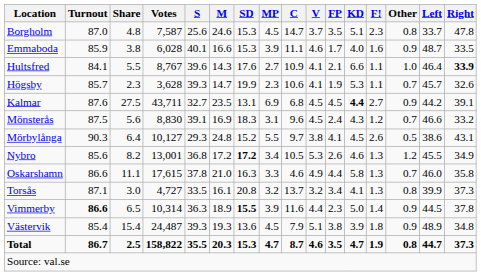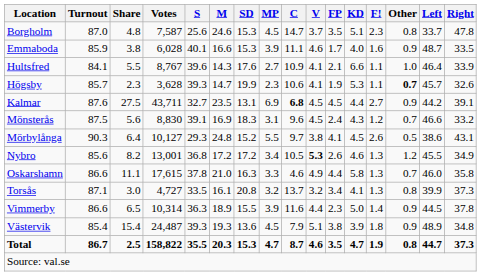(464, 66) bold -> (464, 66) normal
(410, 84) normal -> (410, 84) bold
(297, 102) normal -> (297, 102) bold
(357, 102) bold -> (357, 102) normal
(247, 155) bold -> (247, 155) normal
(316, 155) normal -> (316, 155) bold
(98, 208) bold -> (98, 208) normal
(247, 208) bold -> (247, 208) normal
